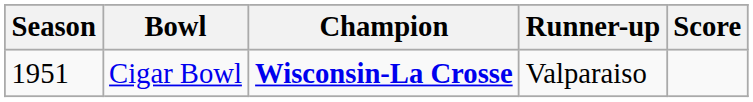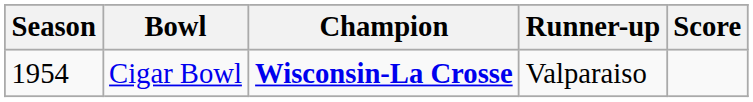(40, 72) 1951 -> (40, 72) 1954
